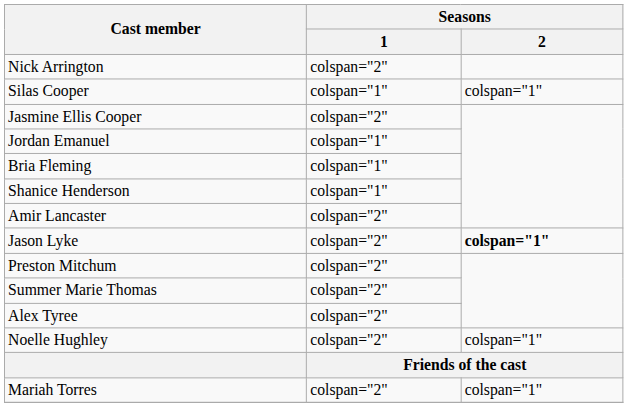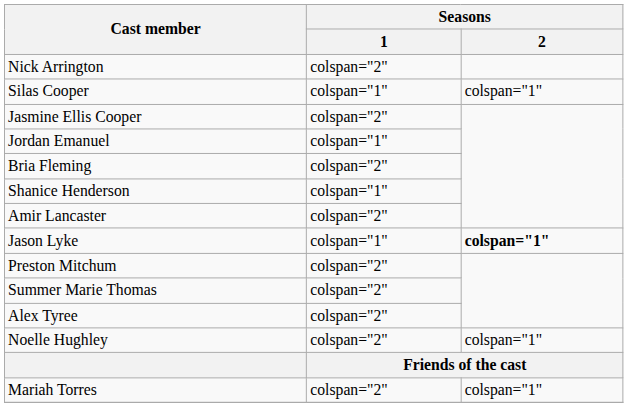(349, 166) colspan="1" -> (349, 166) colspan="2"
(349, 240) colspan="2" -> (349, 240) colspan="1"
